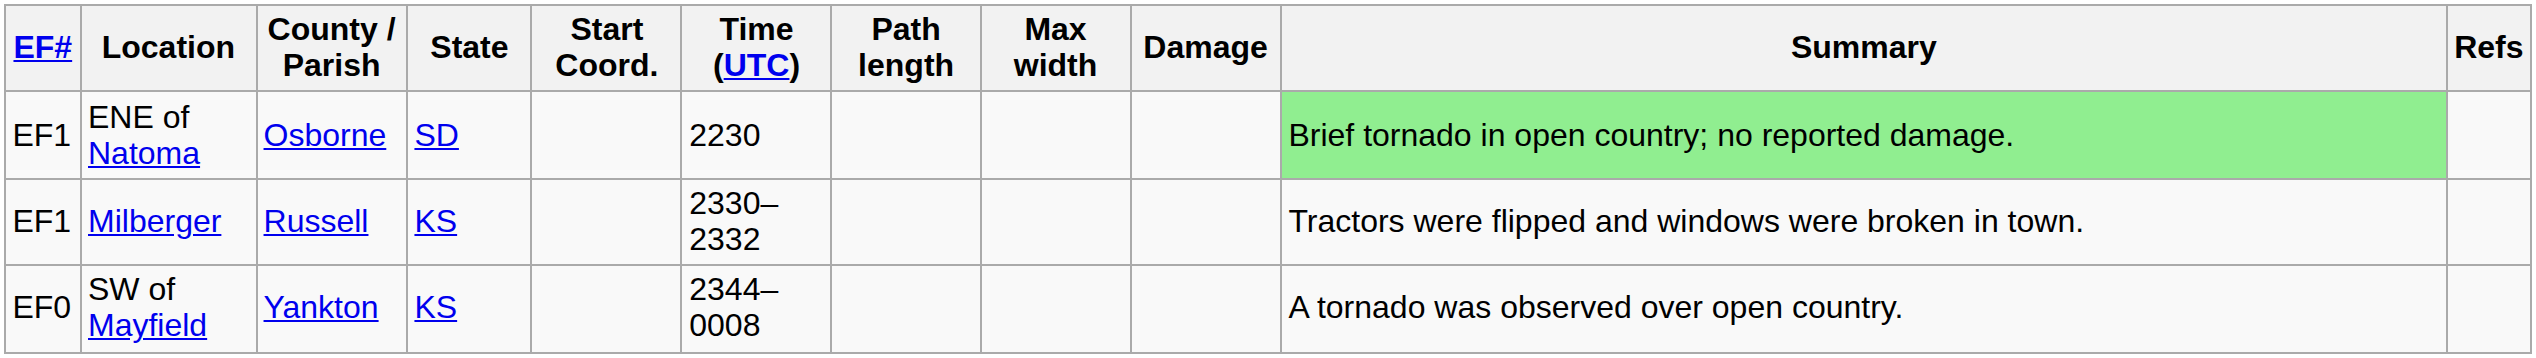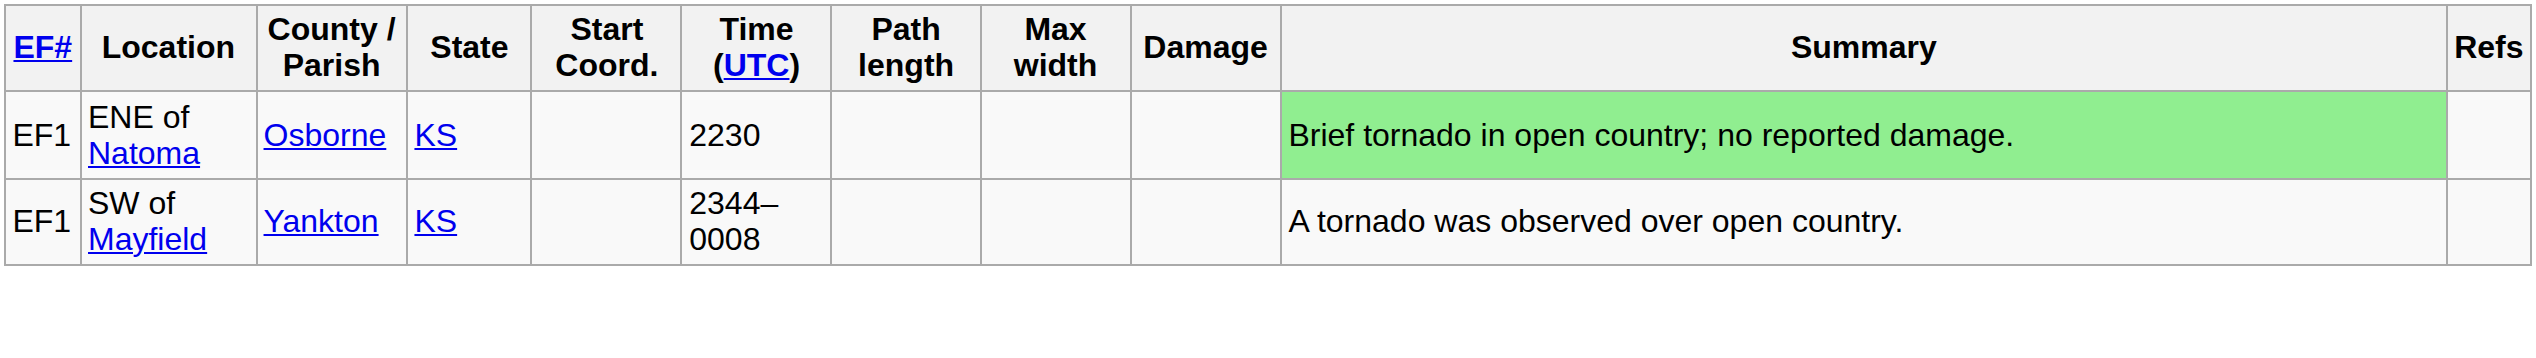(437, 134) SD -> (436, 134) KS
- row: (155, 221)
(42, 308) EF0 -> (42, 221) EF1
